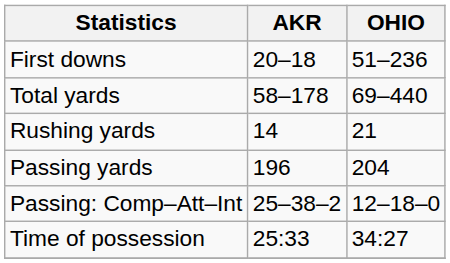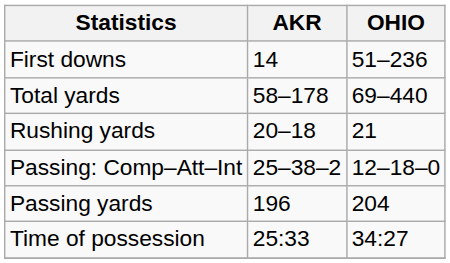(284, 59) 20–18 -> (265, 59) 14
(265, 131) 14 -> (284, 131) 20–18
rows swapped: (81, 167) <-> (126, 203)
